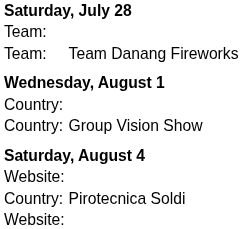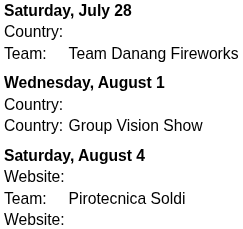(25, 32) Team: -> (34, 32) Country:
(34, 198) Country: -> (25, 198) Team:
